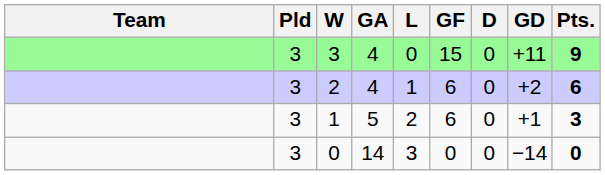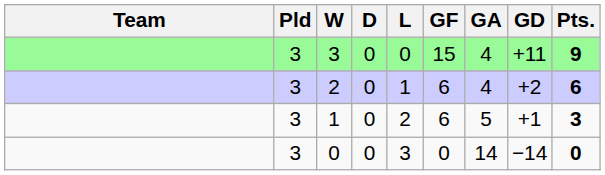columns swapped: (489, 20) <-> (373, 20)
